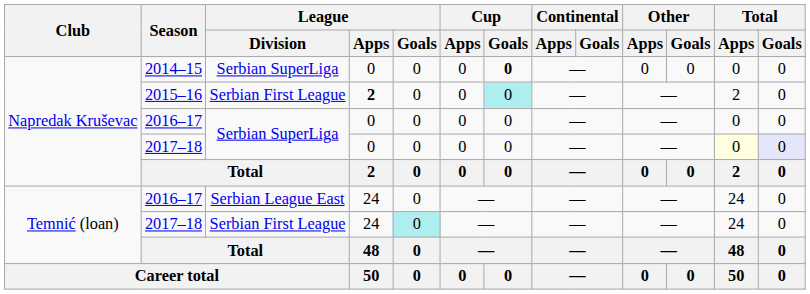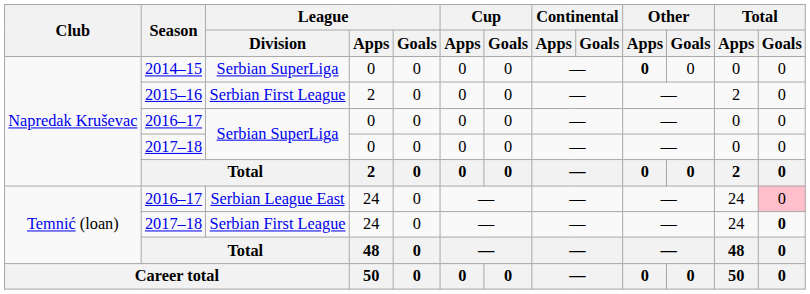(508, 69) bold -> (508, 69) normal
(645, 69) normal -> (645, 69) bold
(371, 95) bold -> (371, 95) normal
(508, 95) paleturquoise background -> (508, 95) no background
(736, 146) lightyellow background -> (736, 146) no background
(782, 146) lavender background -> (782, 146) no background
(782, 198) no background -> (782, 198) pink background
(417, 224) paleturquoise background -> (417, 224) no background
(782, 224) normal -> (782, 224) bold
